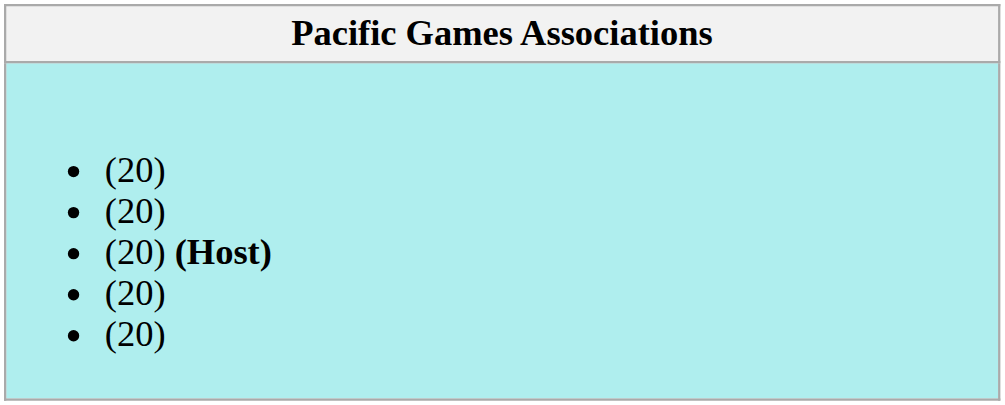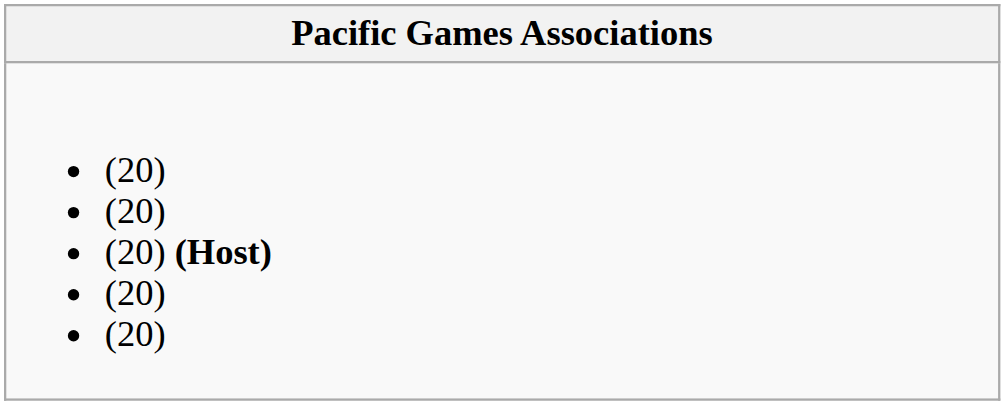(502, 252) paleturquoise background -> (502, 252) no background
